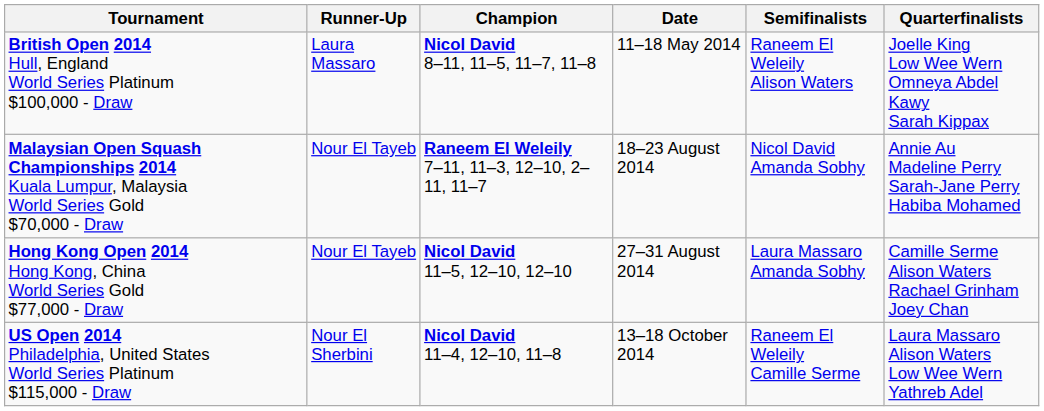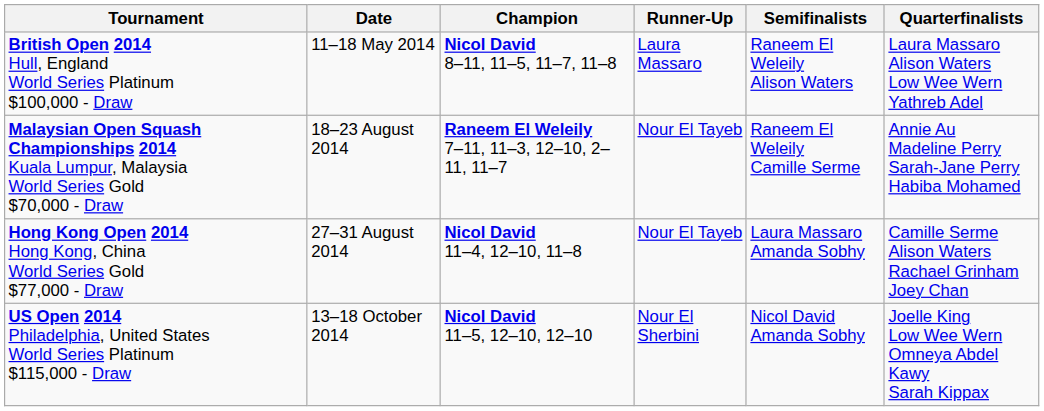columns swapped: (680, 18) <-> (364, 18)
(945, 83) Joelle King Low Wee Wern Omneya Abdel Kawy Sarah Kippax -> (945, 74) Laura Massaro Alison Waters Low Wee Wern Yathreb Adel
(808, 158) Nicol David Amanda Sobhy -> (805, 148) Raneem El Weleily Camille Serme
(498, 261) Nicol David 11–5, 12–10, 12–10 -> (513, 242) Nicol David 11–4, 12–10, 11–8
(493, 345) Nicol David 11–4, 12–10, 11–8 -> (518, 326) Nicol David 11–5, 12–10, 12–10
(805, 354) Raneem El Weleily Camille Serme -> (808, 326) Nicol David Amanda Sobhy
(945, 364) Laura Massaro Alison Waters Low Wee Wern Yathreb Adel -> (945, 354) Joelle King Low Wee Wern Omneya Abdel Kawy Sarah Kippax
